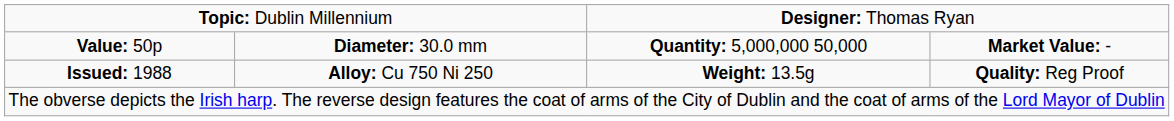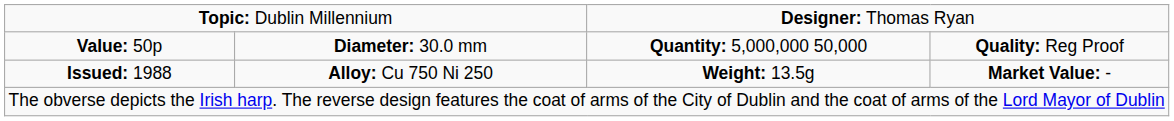(1050, 45) Market Value: - -> (1050, 45) Quality: Reg Proof
(1050, 73) Quality: Reg Proof -> (1050, 73) Market Value: -
